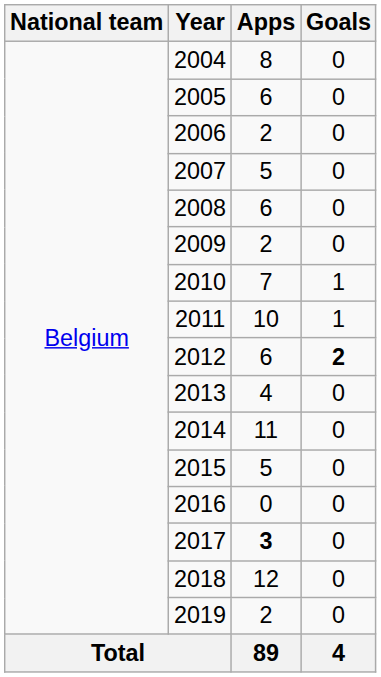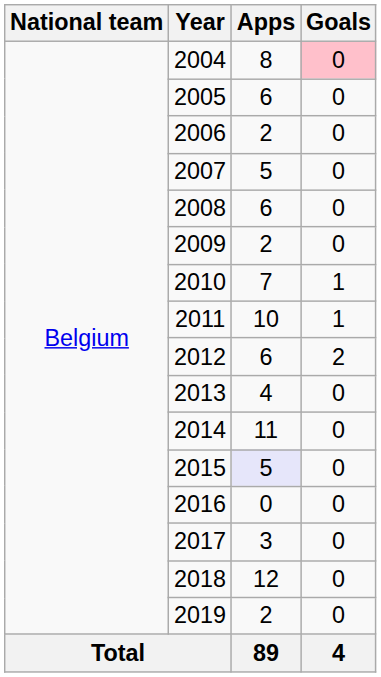(338, 60) no background -> (338, 60) pink background
(338, 356) bold -> (338, 356) normal
(266, 467) no background -> (266, 467) lavender background
(266, 541) bold -> (266, 541) normal
